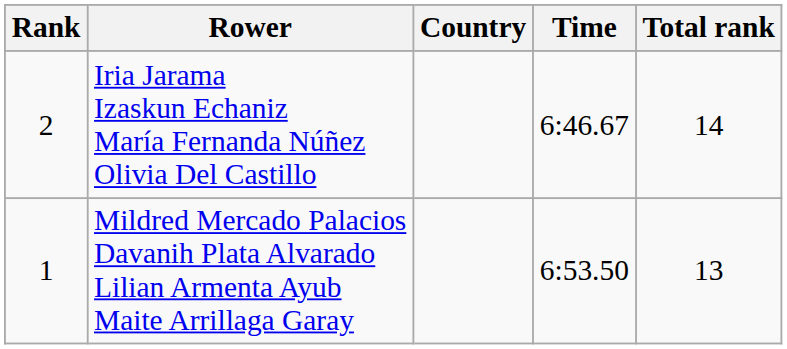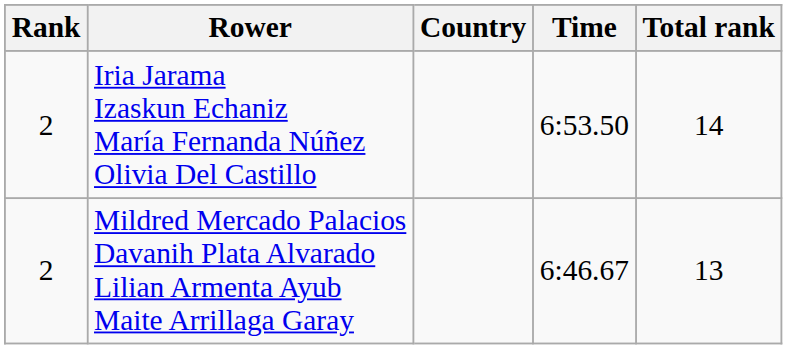(584, 124) 6:46.67 -> (584, 124) 6:53.50
(46, 270) 1 -> (46, 270) 2
(584, 270) 6:53.50 -> (584, 270) 6:46.67
